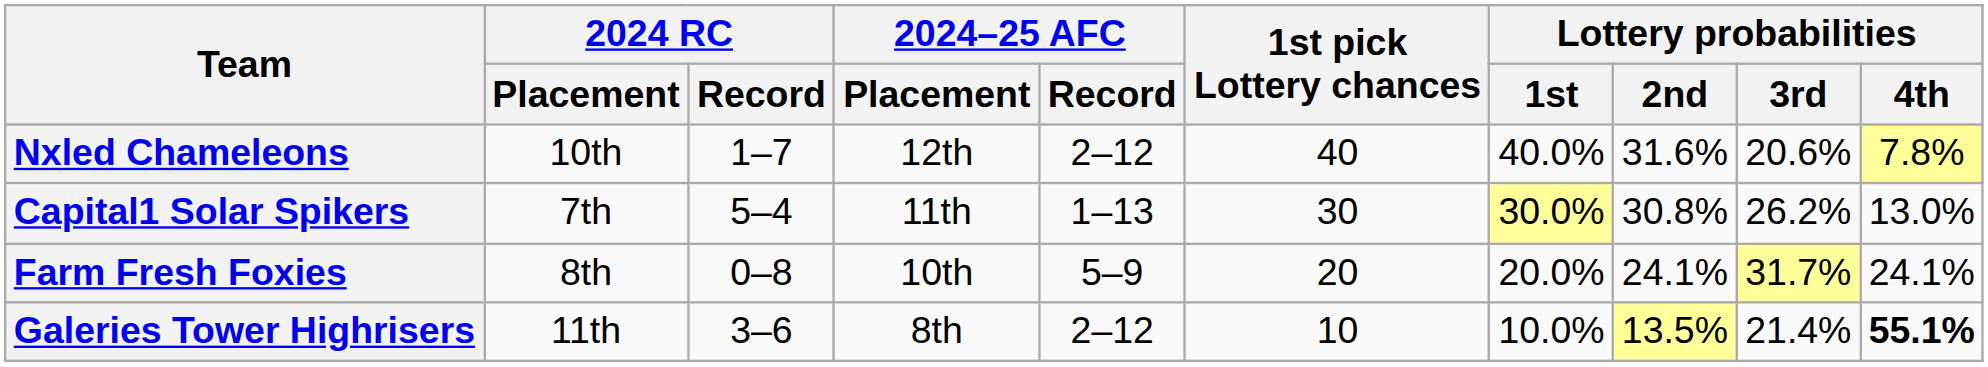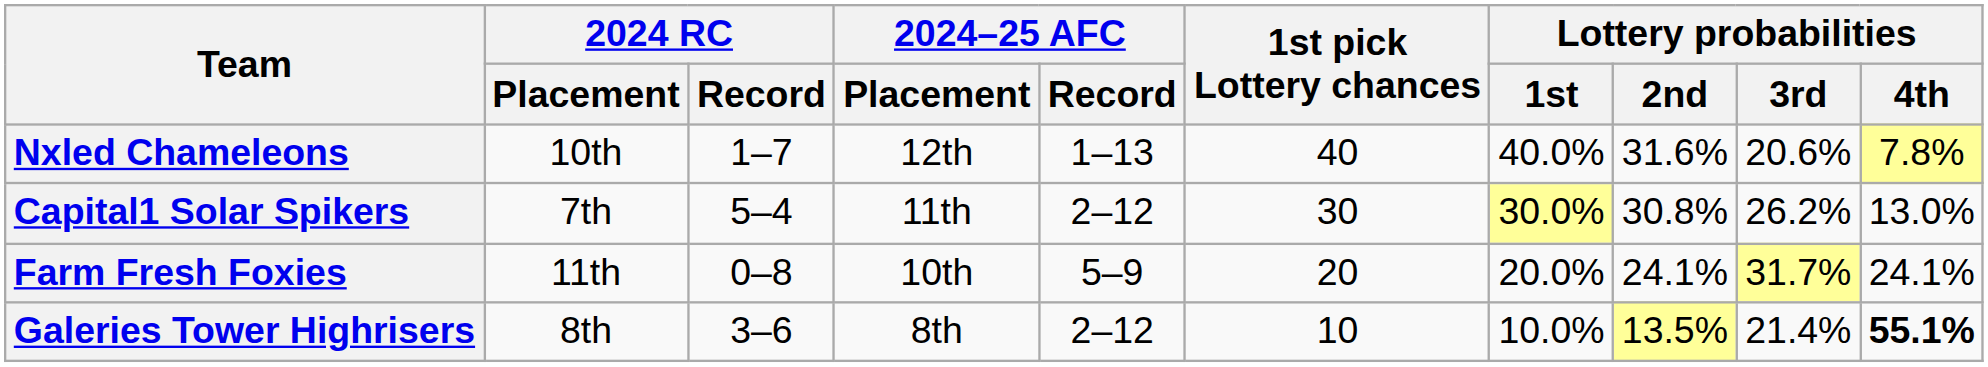(1112, 152) 2–12 -> (1112, 152) 1–13
(1112, 212) 1–13 -> (1112, 212) 2–12
(586, 271) 8th -> (586, 271) 11th
(586, 331) 11th -> (586, 331) 8th
